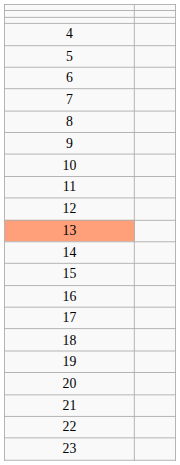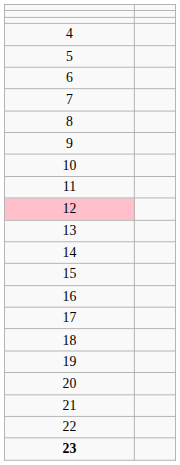(69, 209) no background -> (69, 209) pink background
(69, 230) lightsalmon background -> (69, 230) no background
(69, 449) normal -> (69, 449) bold
